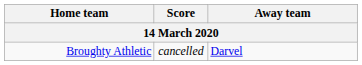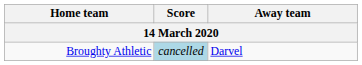(181, 51) no background -> (181, 51) lightblue background
